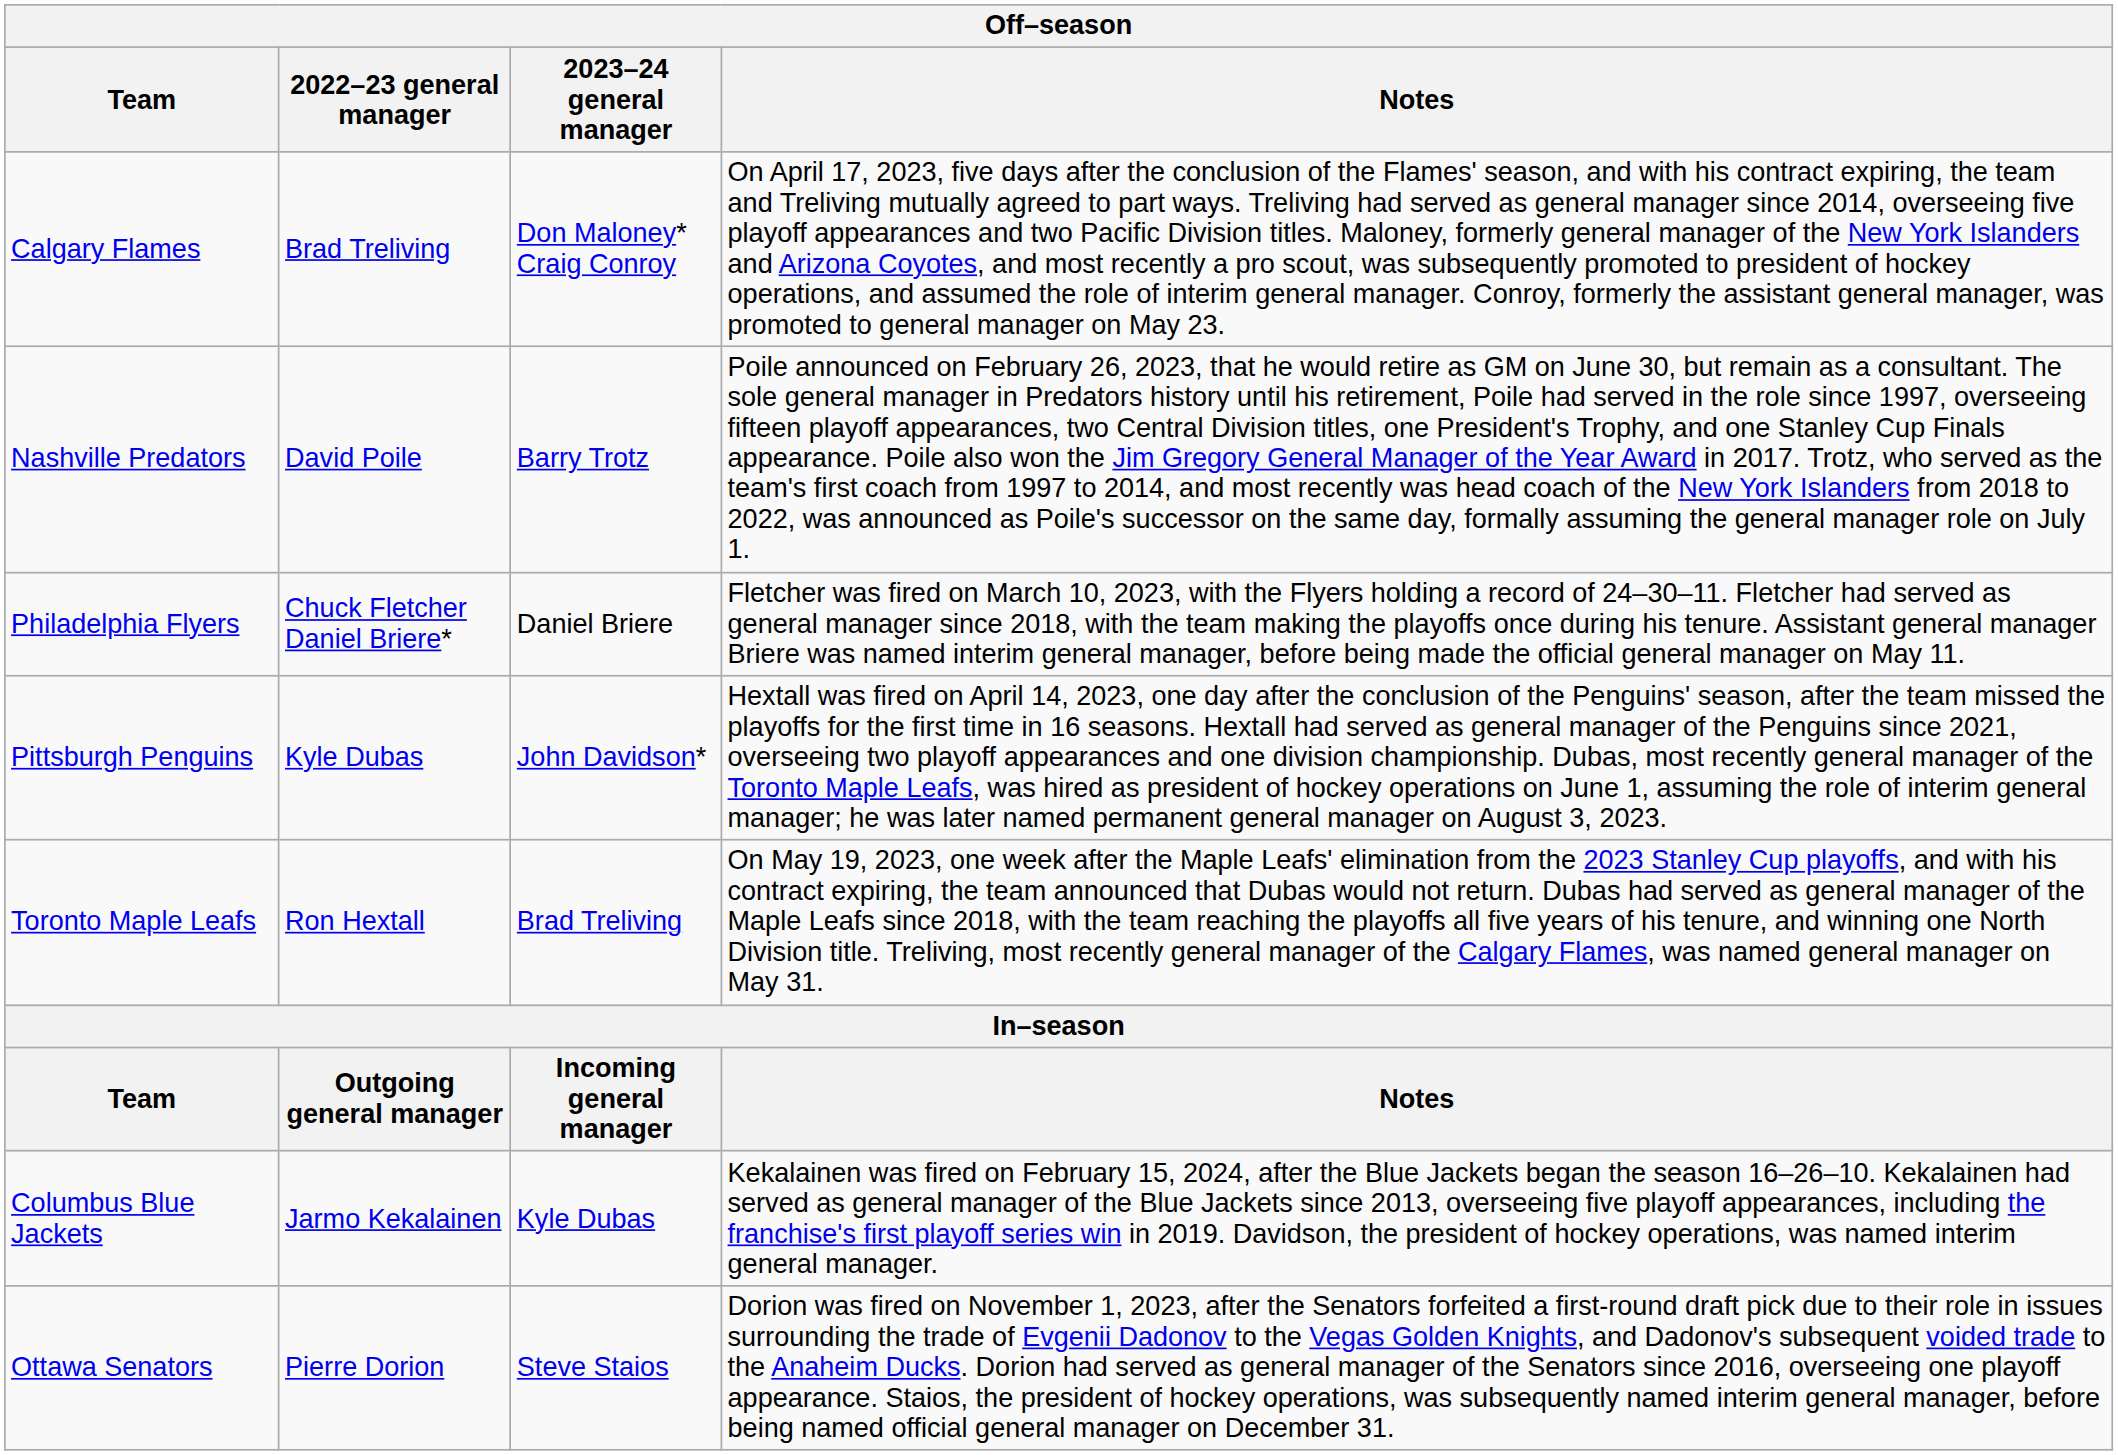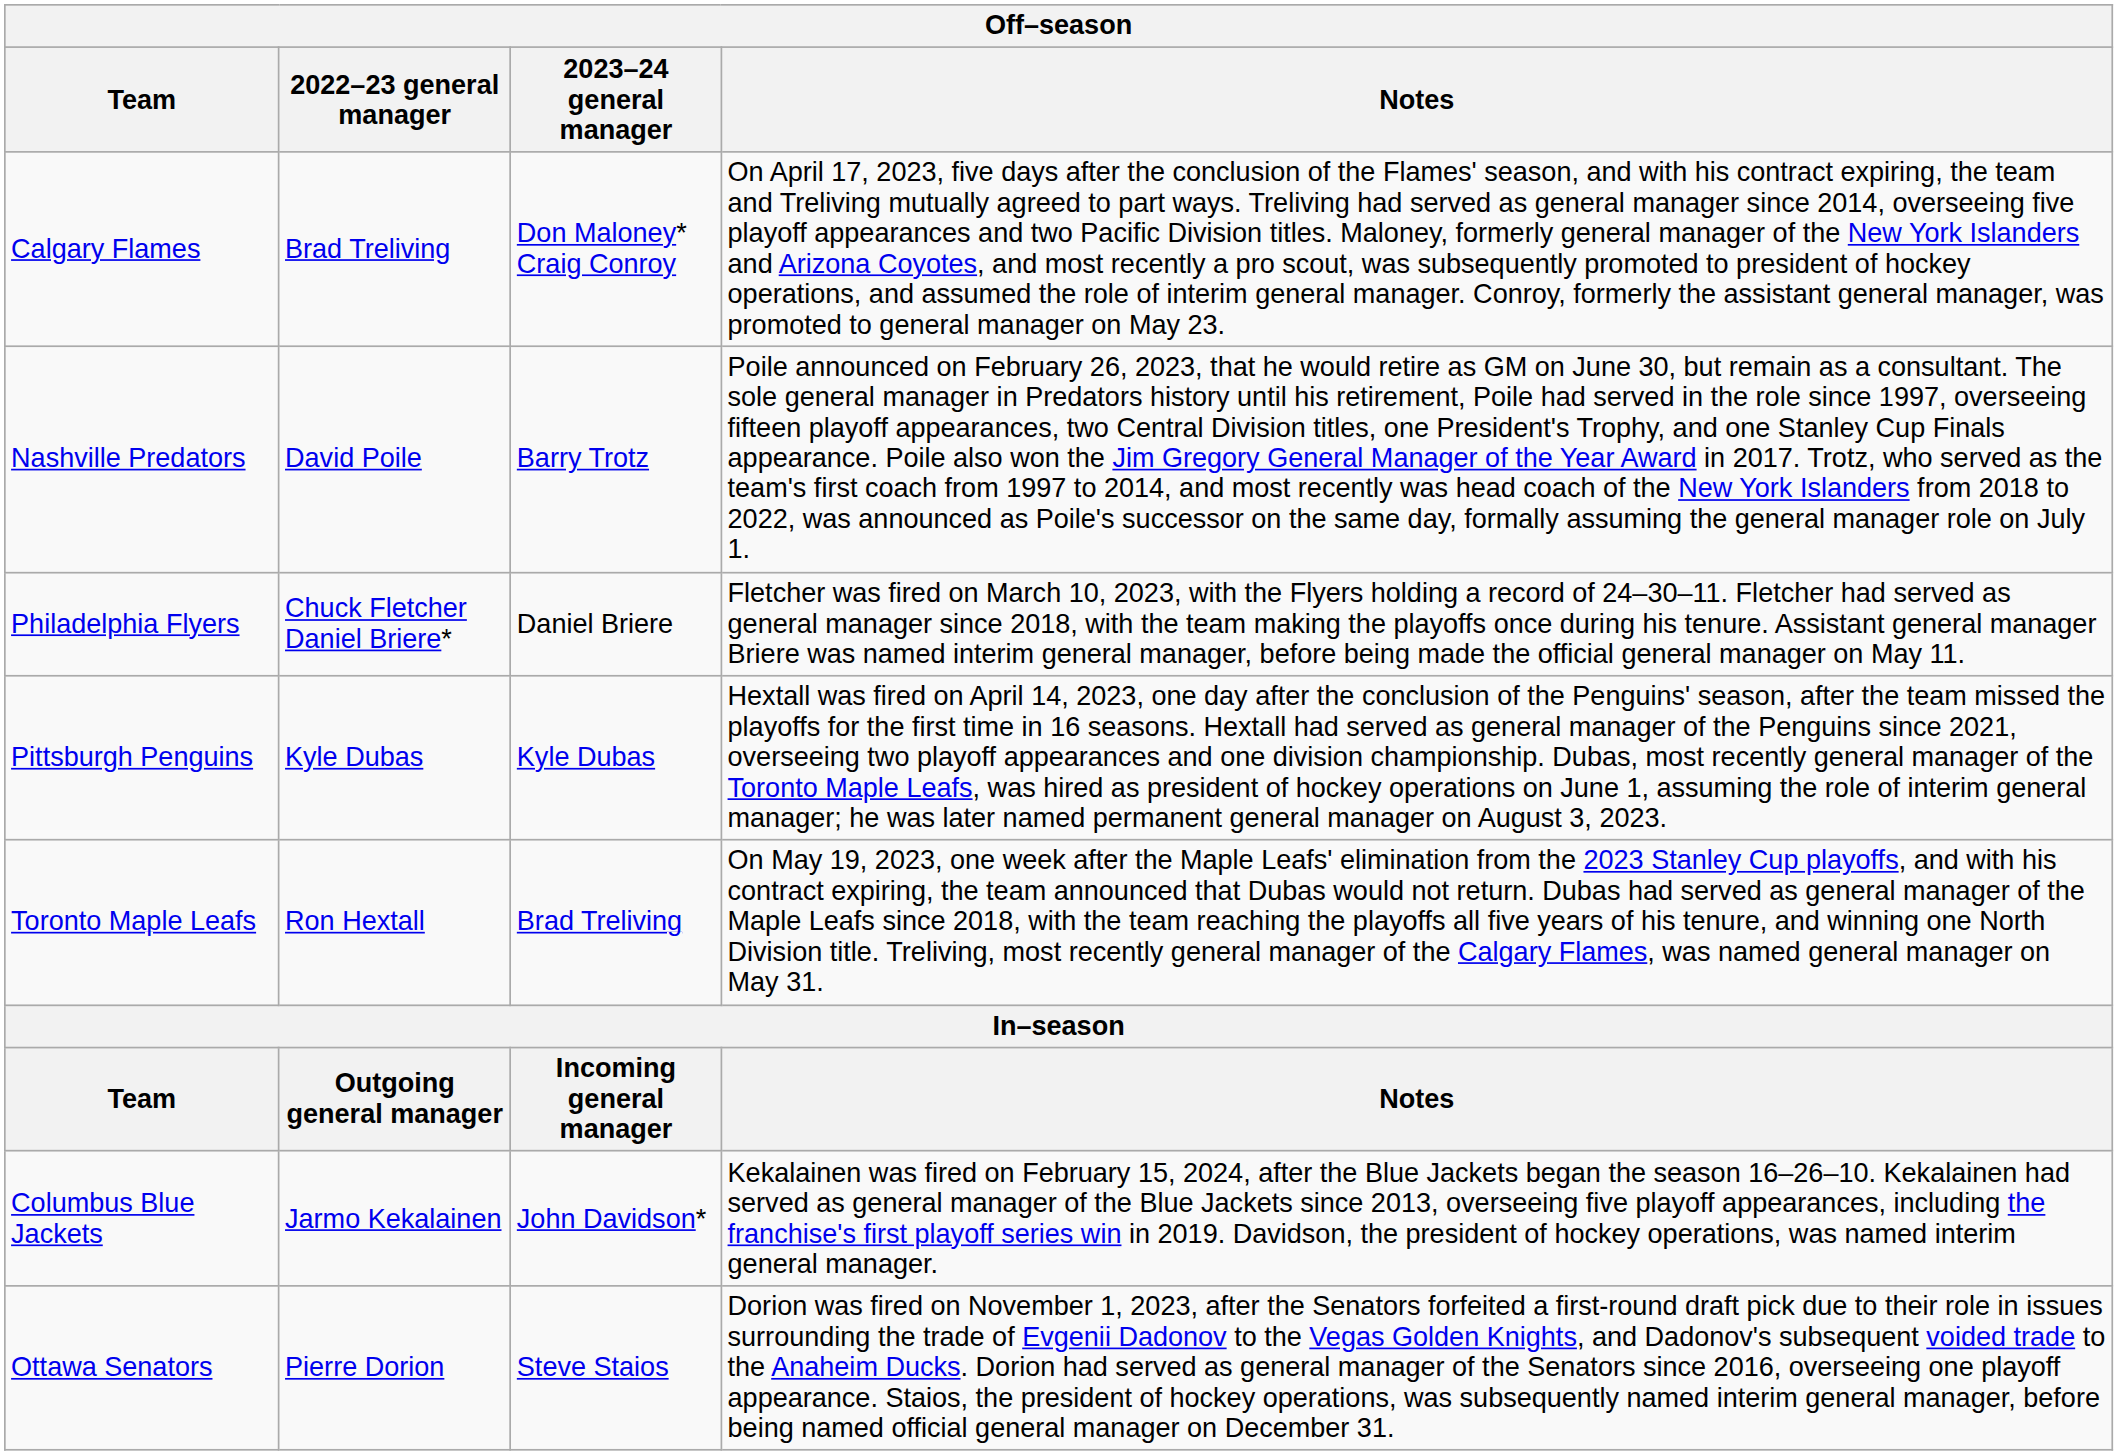(612, 757) John Davidson* -> (586, 757) Kyle Dubas
(586, 1218) Kyle Dubas -> (612, 1218) John Davidson*
